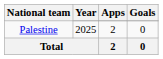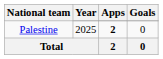(113, 29) normal -> (113, 29) bold
